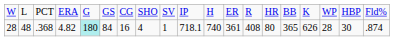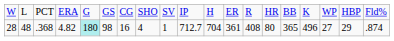(107, 28) 84 -> (107, 28) 98
(191, 28) 718.1 -> (191, 28) 712.7
(214, 28) 740 -> (214, 28) 704
(310, 28) 626 -> (310, 28) 496
(327, 28) 28 -> (327, 28) 27
(346, 28) 30 -> (346, 28) 29
